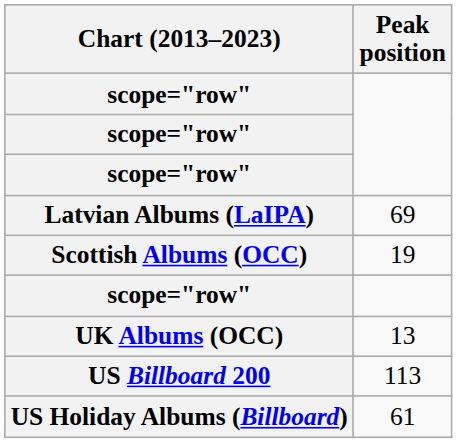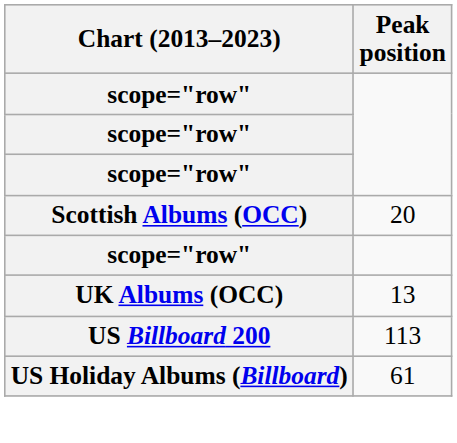- row: (179, 214)
(403, 255) 19 -> (403, 214) 20
